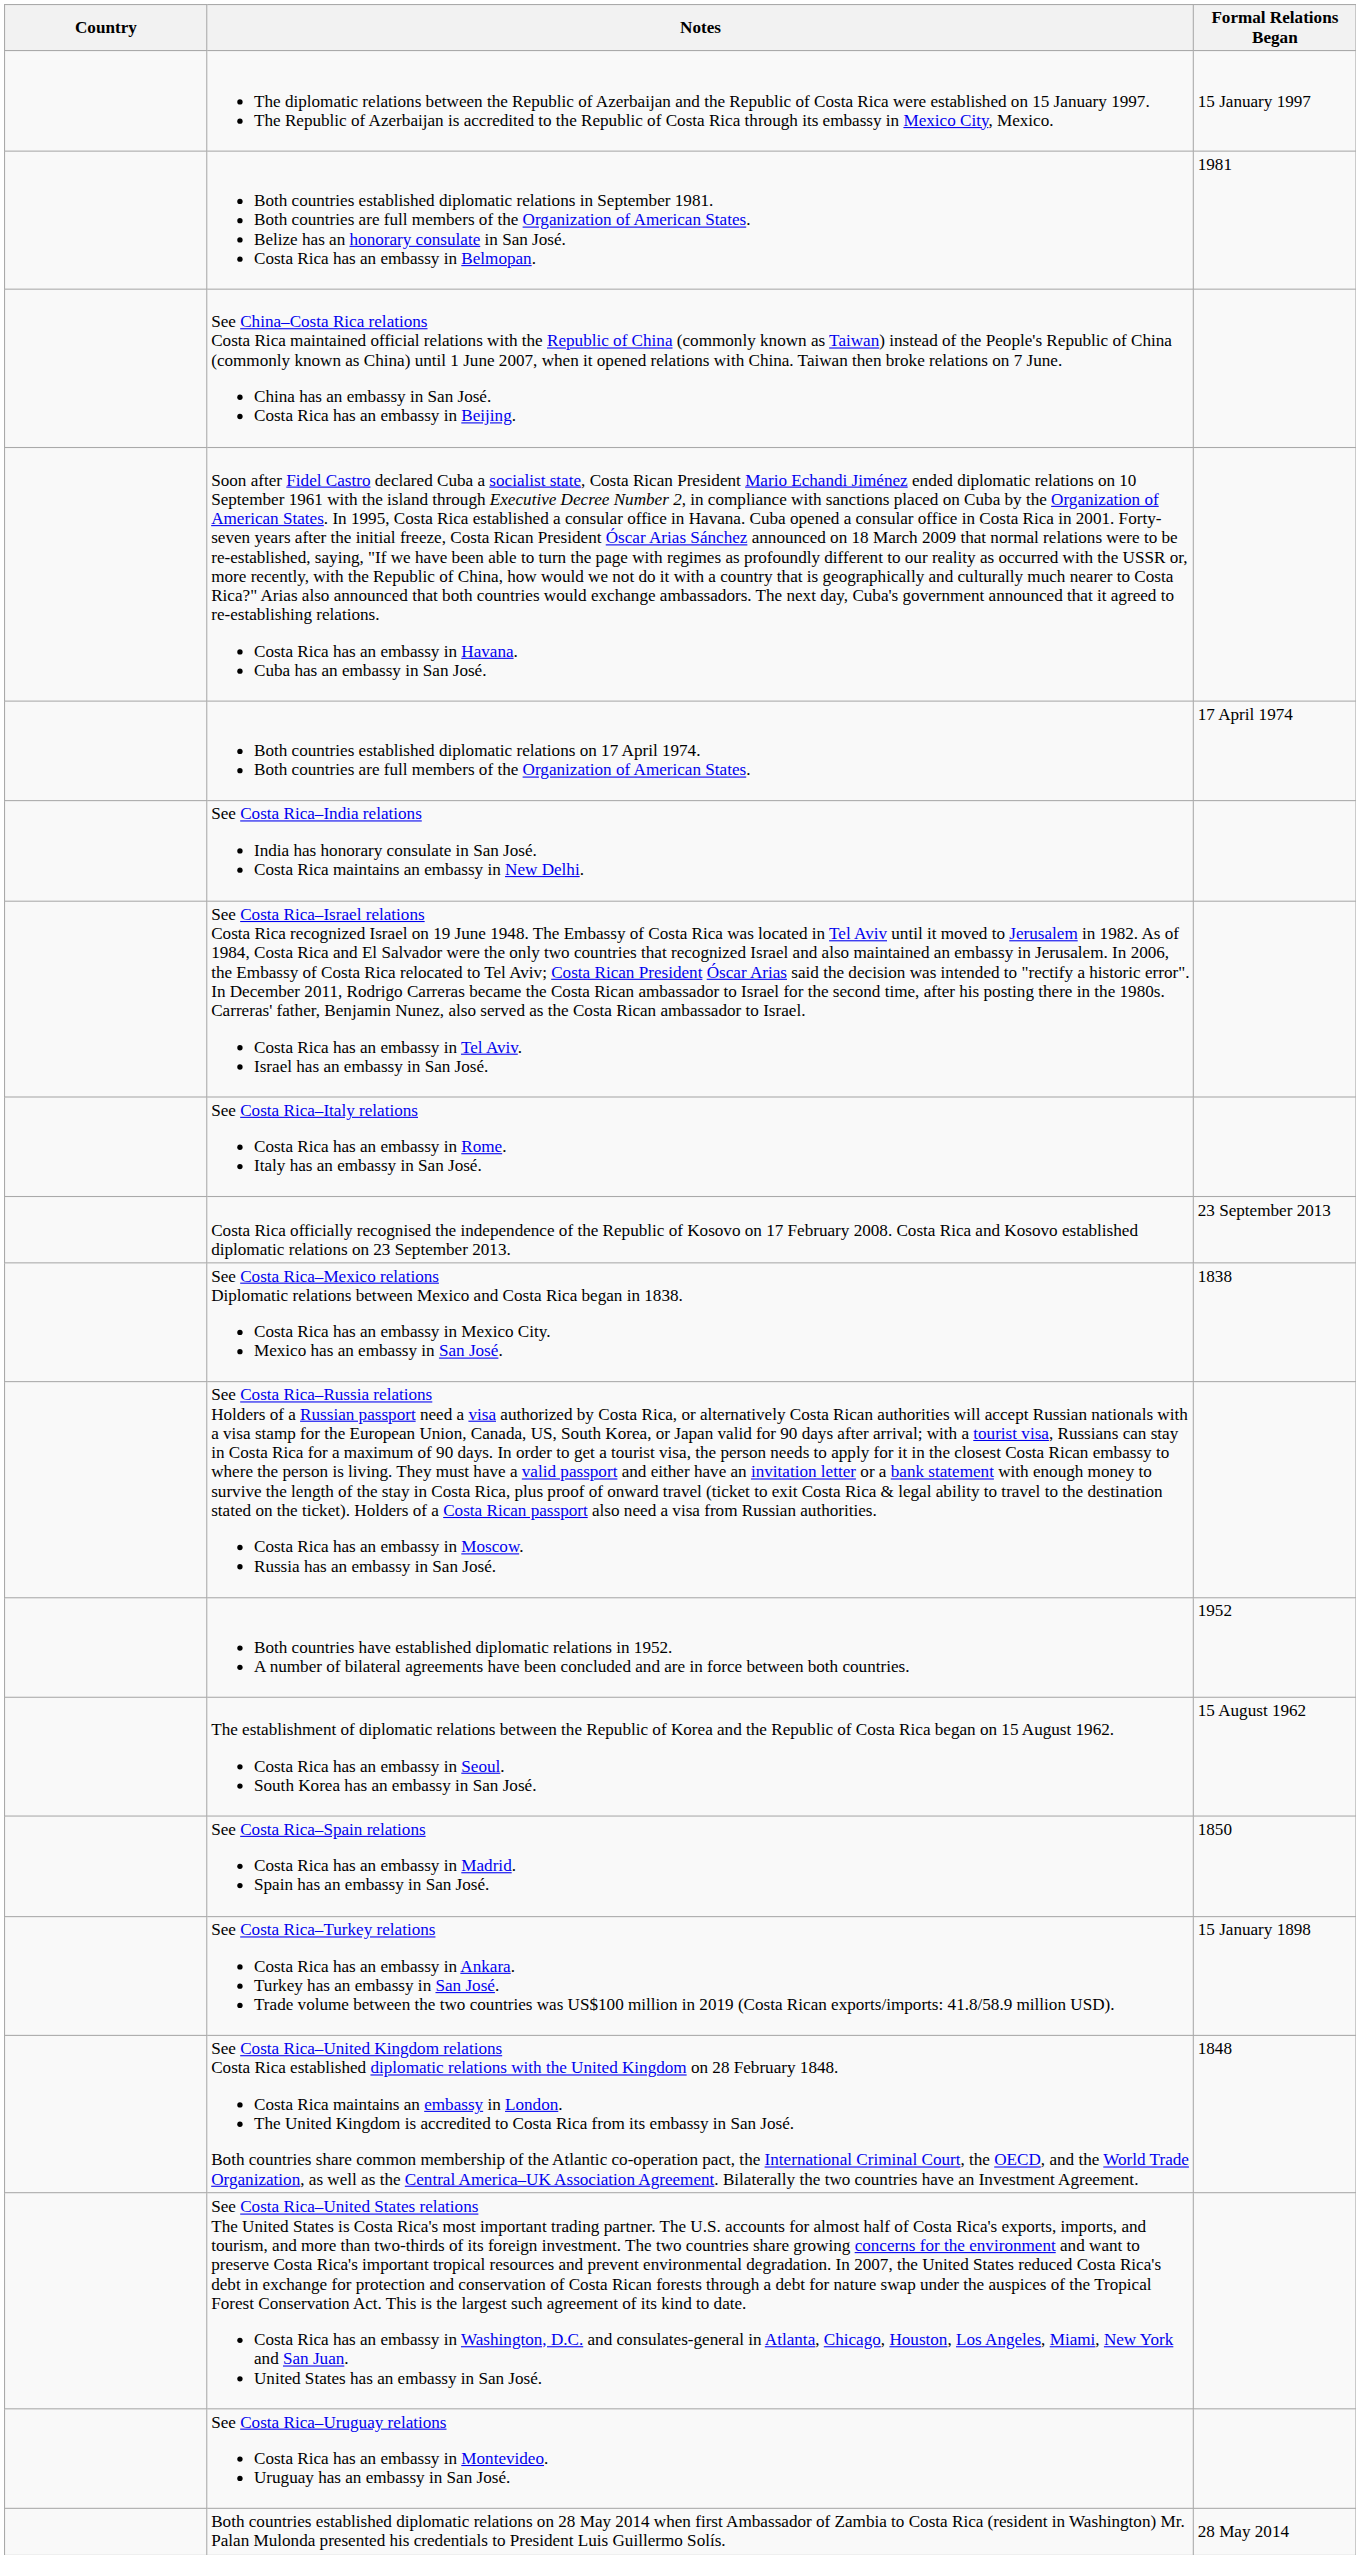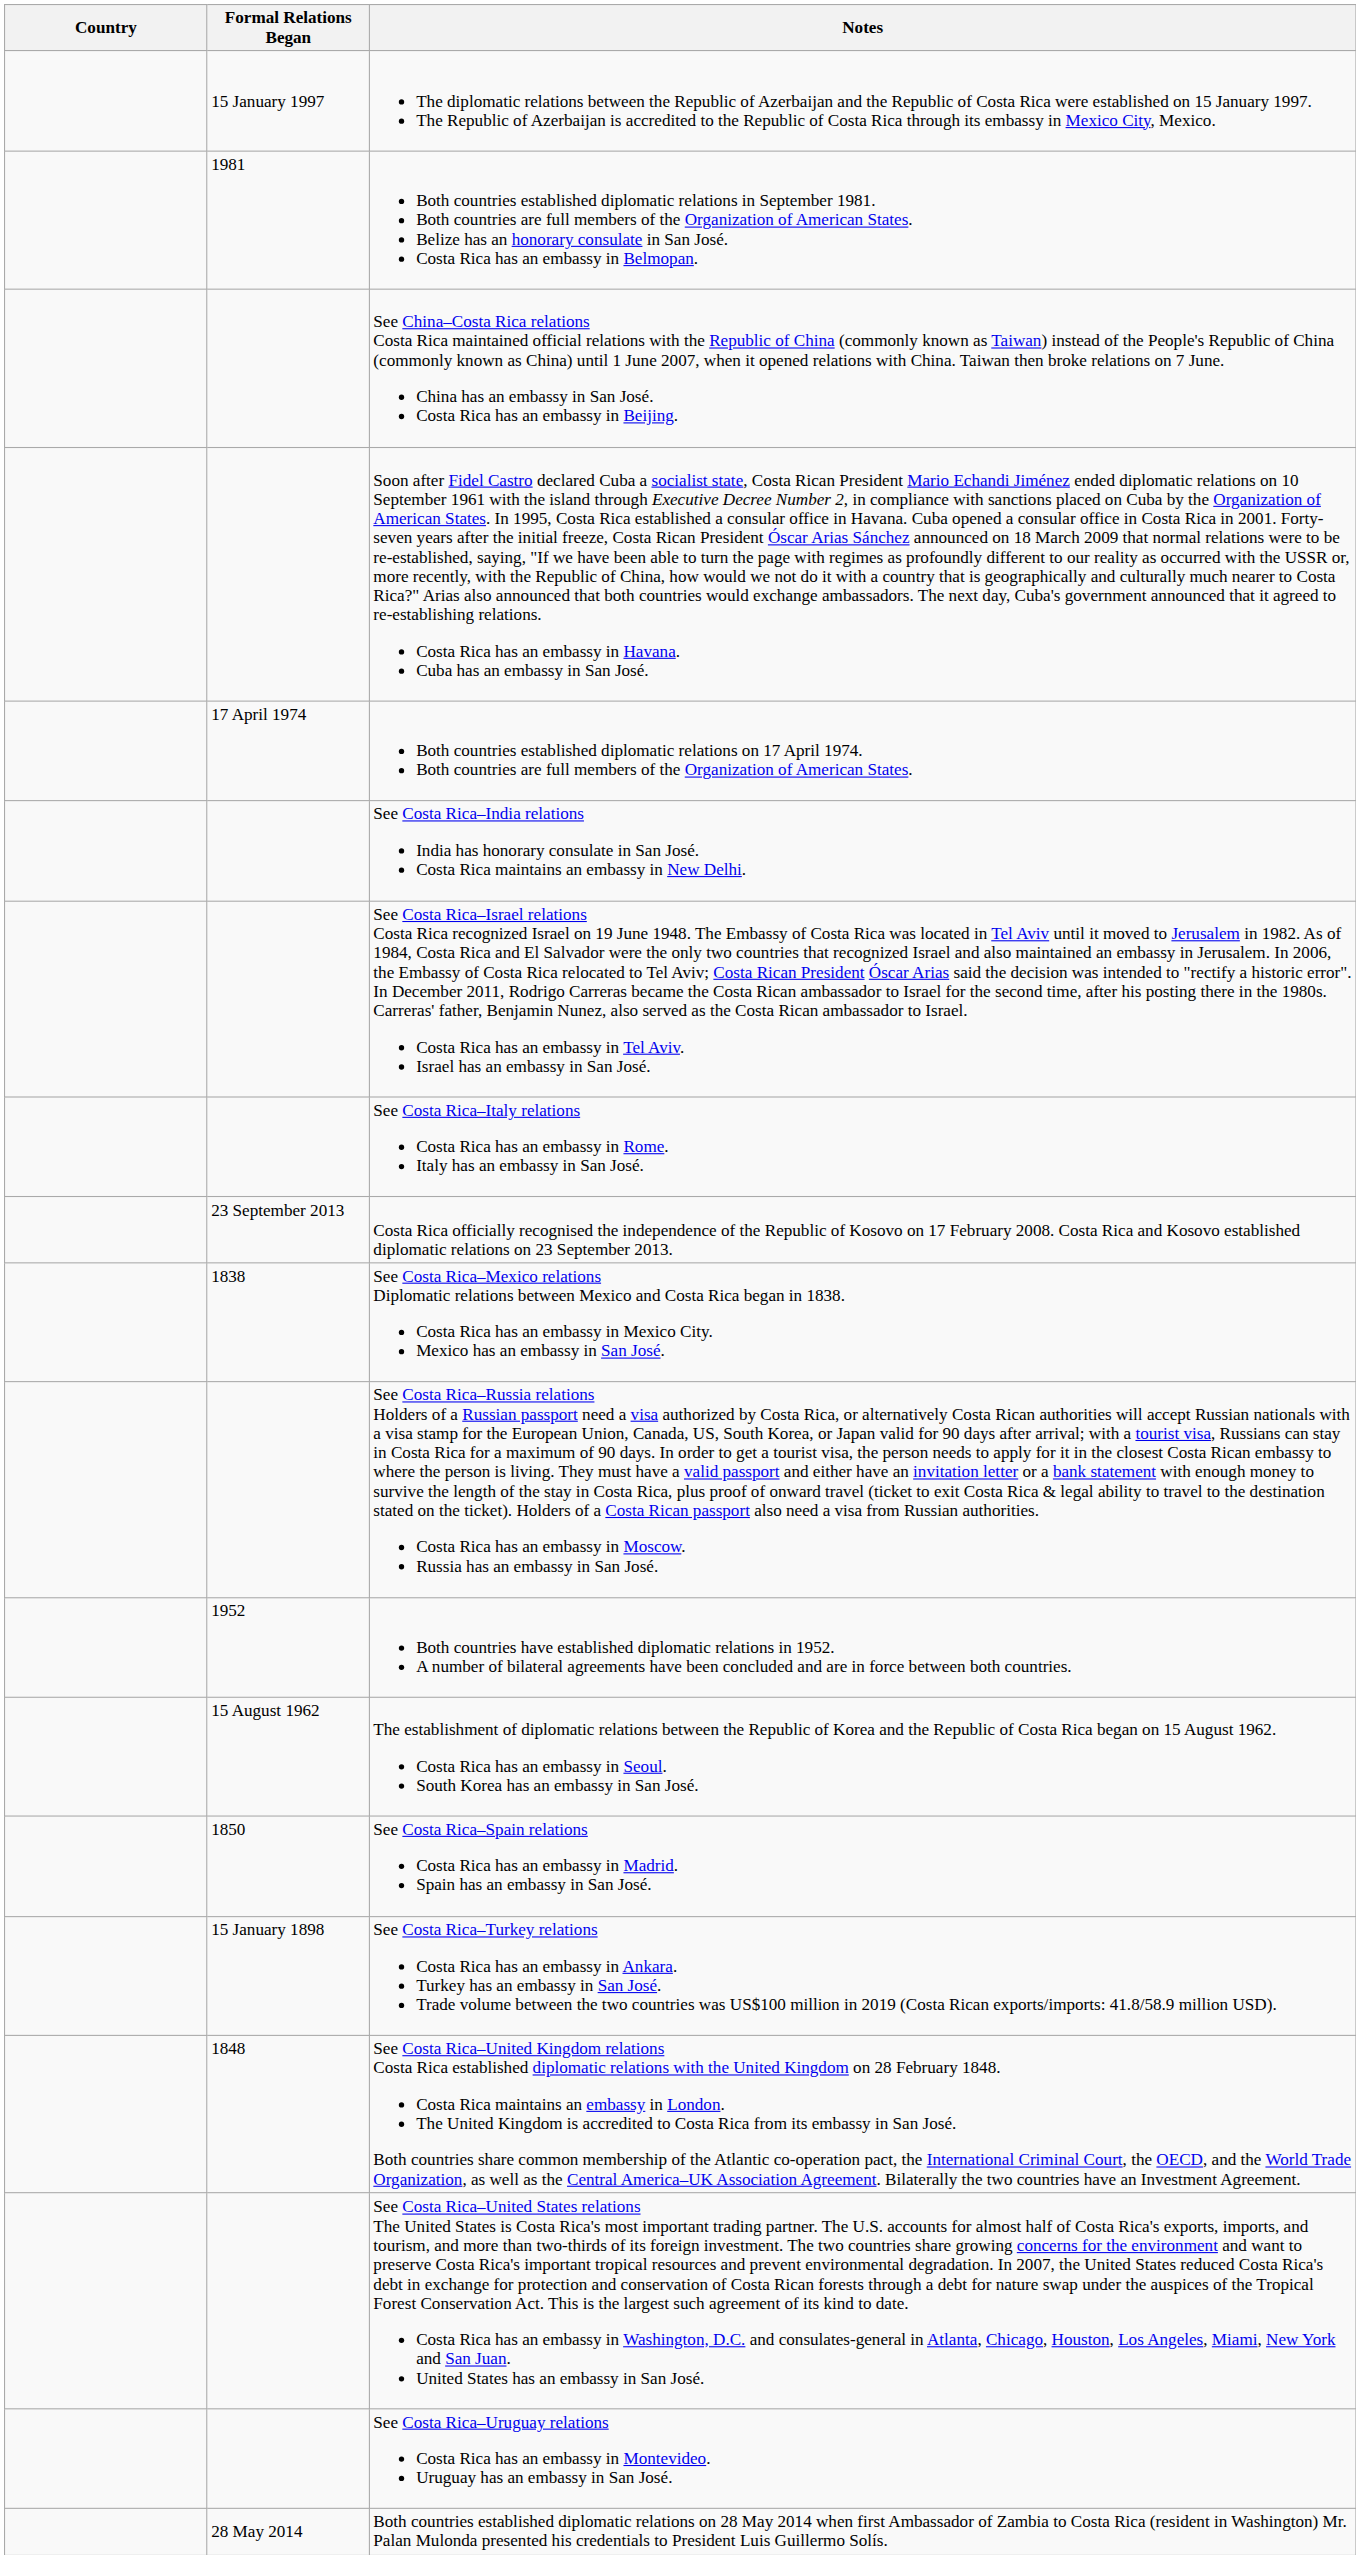columns swapped: (1275, 27) <-> (701, 27)
